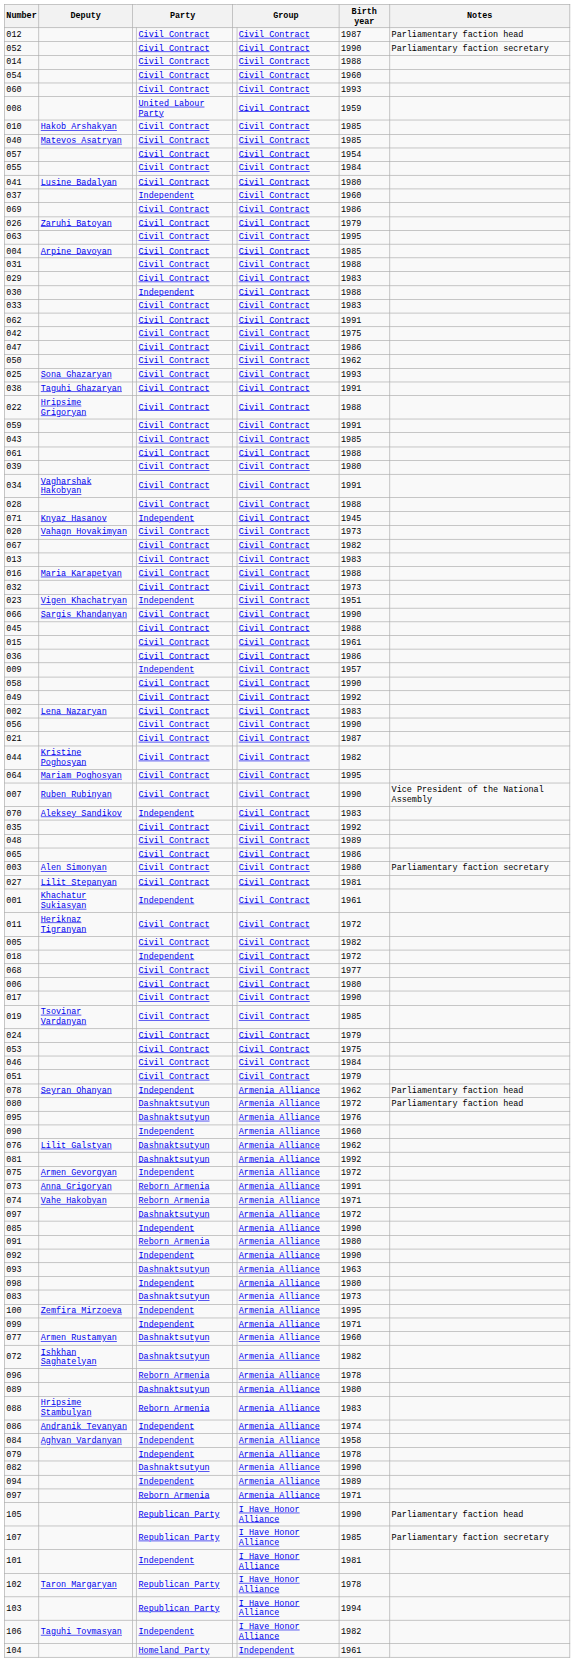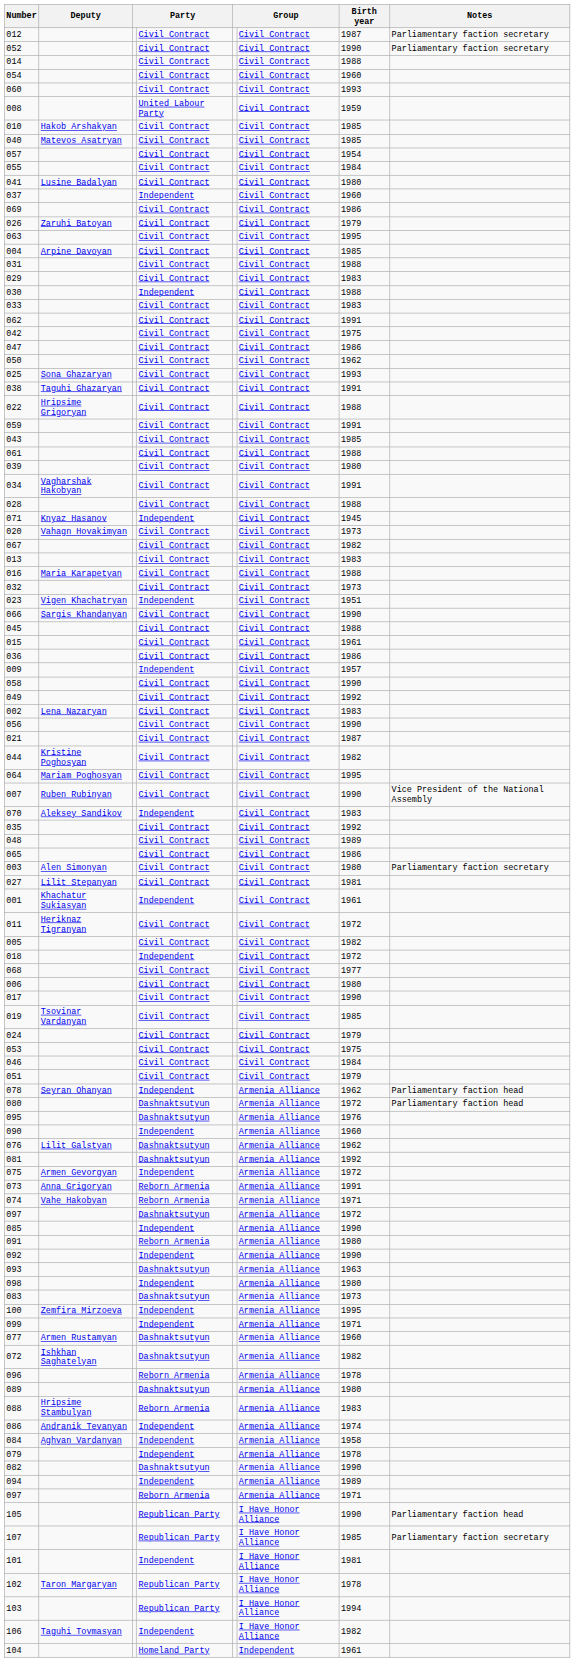(457, 35) Parliamentary faction head -> (470, 35) Parliamentary faction secretary
